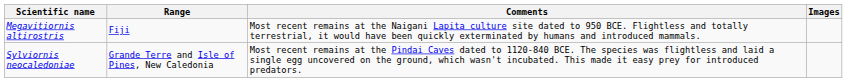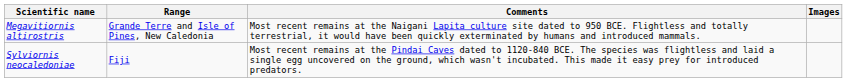(119, 31) Fiji -> (172, 31) Grande Terre and Isle of Pines, New Caledonia
(172, 60) Grande Terre and Isle of Pines, New Caledonia -> (119, 60) Fiji
